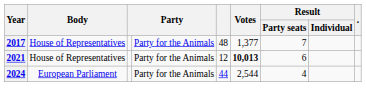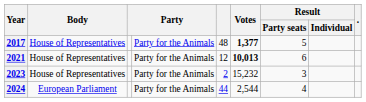(248, 43) normal -> (248, 43) bold
(304, 43) 7 -> (304, 43) 5
+ row: (16, 74)
